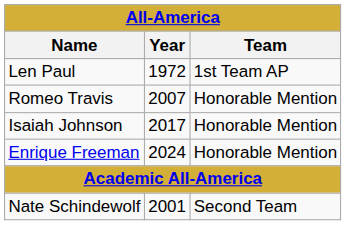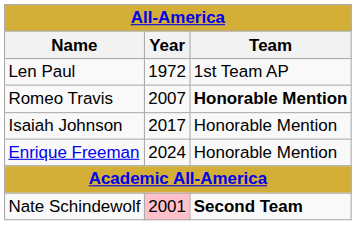(265, 98) normal -> (271, 98) bold
(167, 206) no background -> (167, 206) pink background
(245, 206) normal -> (248, 206) bold
